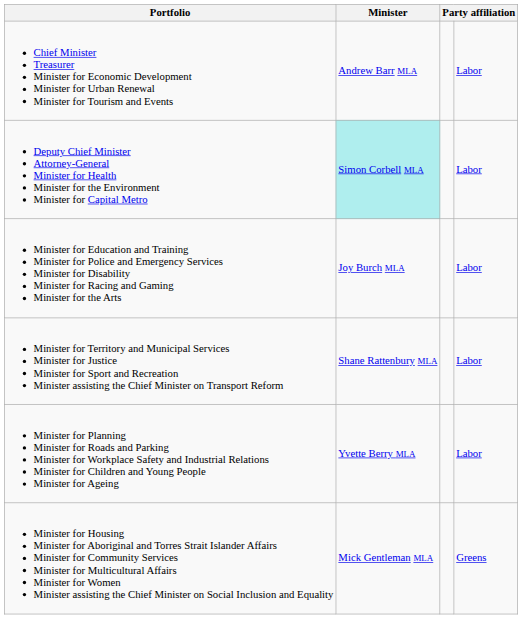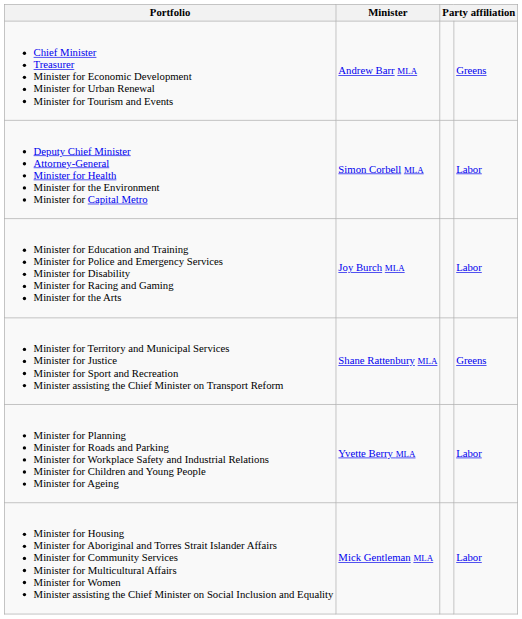(469, 70) Labor -> (471, 70) Greens
(381, 169) paleturquoise background -> (381, 169) no background
(469, 361) Labor -> (471, 361) Greens
(471, 558) Greens -> (469, 558) Labor
